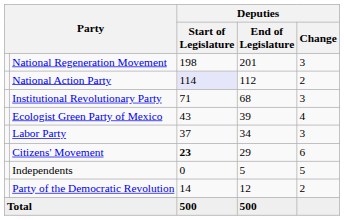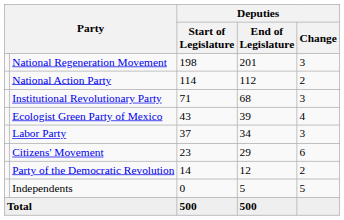(188, 80) lavender background -> (188, 80) no background
(185, 152) bold -> (185, 152) normal
rows swapped: (93, 188) <-> (42, 170)
